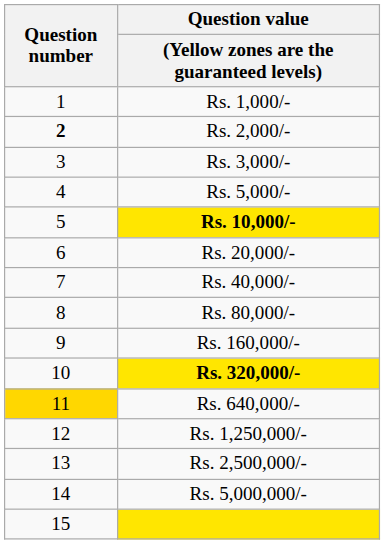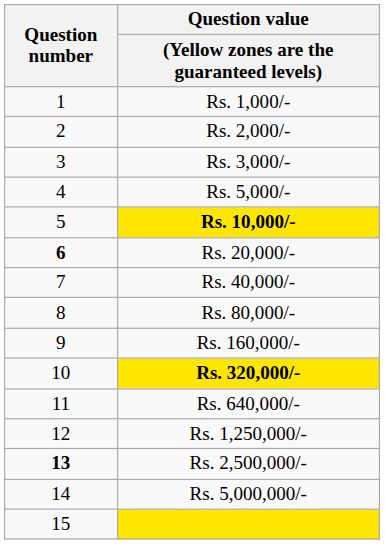(61, 131) bold -> (61, 131) normal
(61, 252) normal -> (61, 252) bold
(61, 403) gold background -> (61, 403) no background
(61, 463) normal -> (61, 463) bold
